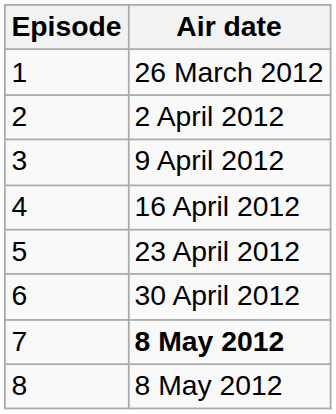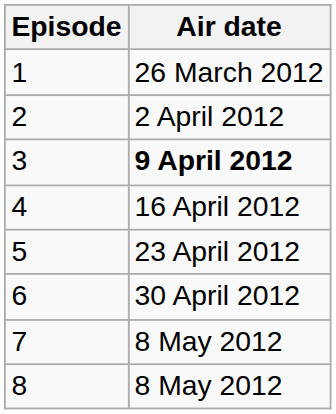(209, 161) normal -> (214, 161) bold
(209, 341) bold -> (209, 341) normal
